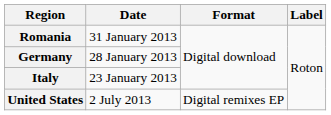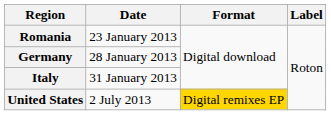(133, 36) 31 January 2013 -> (133, 36) 23 January 2013
(133, 78) 23 January 2013 -> (133, 78) 31 January 2013
(234, 99) no background -> (234, 99) gold background
